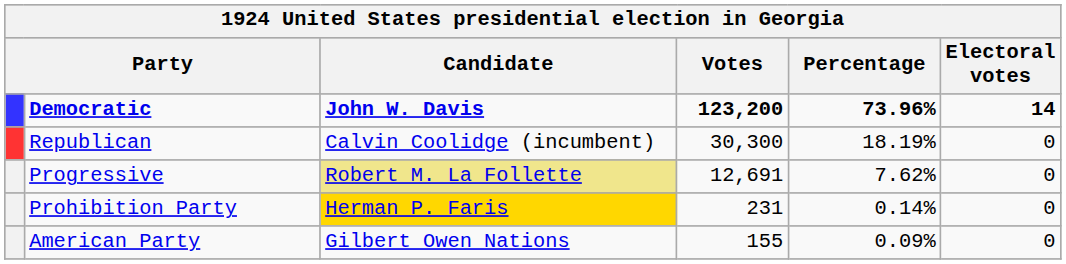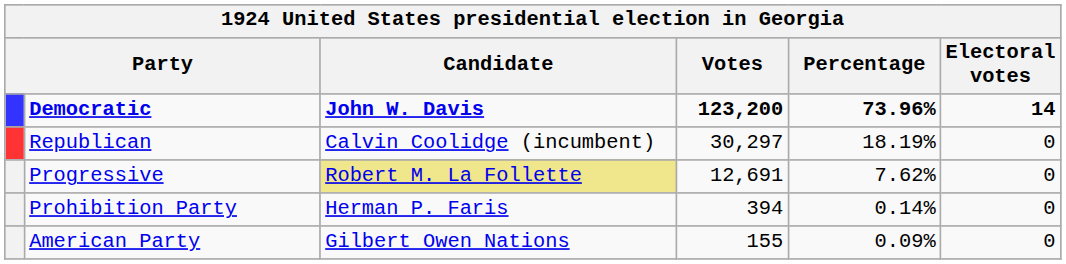(747, 143) 30,300 -> (747, 143) 30,297
(417, 209) gold background -> (417, 209) no background
(765, 209) 231 -> (765, 209) 394
